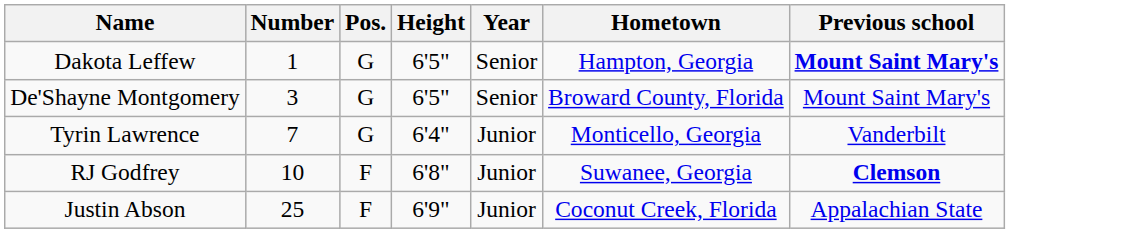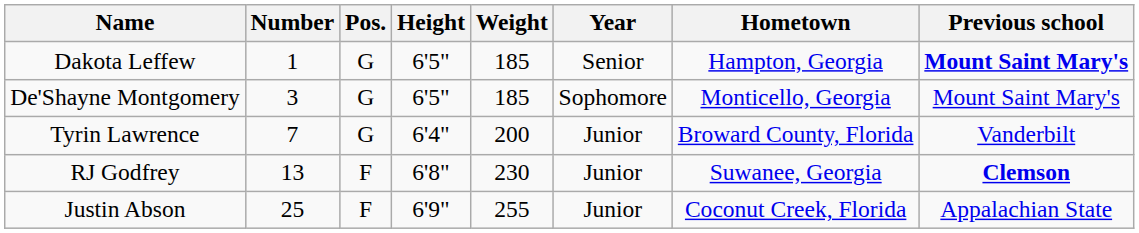+ column: (512, 23)
(507, 97) Senior -> (613, 97) Sophomore
(666, 97) Broward County, Florida -> (796, 97) Monticello, Georgia
(666, 135) Monticello, Georgia -> (796, 135) Broward County, Florida
(292, 172) 10 -> (292, 172) 13
